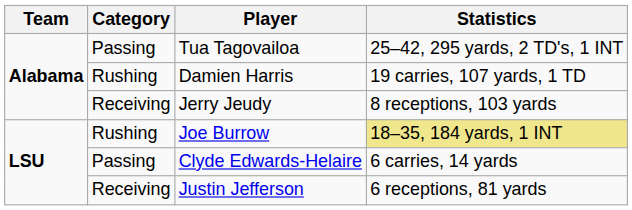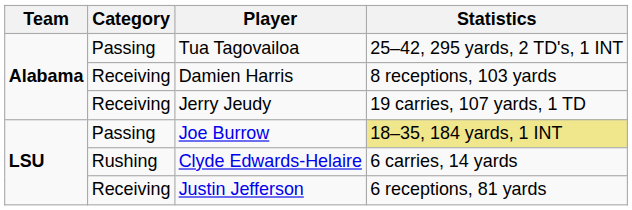(125, 76) Rushing -> (131, 76) Receiving
(478, 76) 19 carries, 107 yards, 1 TD -> (463, 76) 8 receptions, 103 yards
(463, 104) 8 receptions, 103 yards -> (478, 104) 19 carries, 107 yards, 1 TD
(125, 133) Rushing -> (124, 133) Passing
(124, 161) Passing -> (125, 161) Rushing
